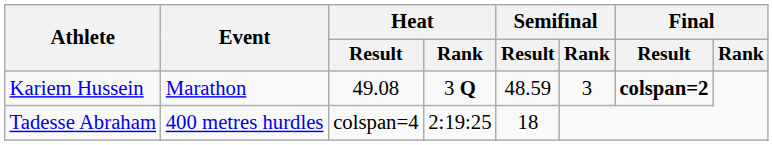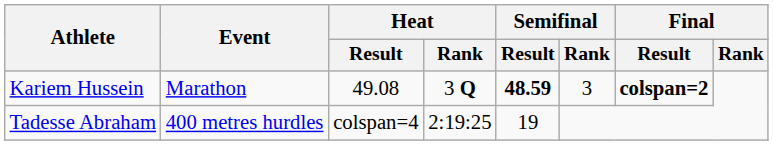(528, 88) normal -> (528, 88) bold
(528, 122) 18 -> (528, 122) 19
